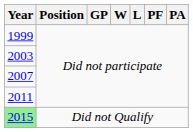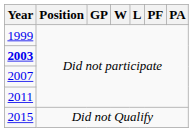(20, 55) normal -> (20, 55) bold
(20, 117) lightgreen background -> (20, 117) no background
